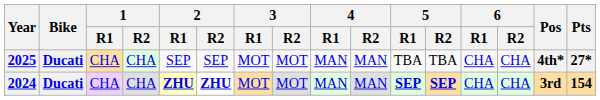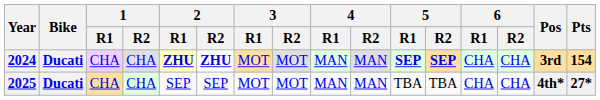rows swapped: (22, 83) <-> (22, 60)
